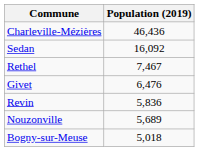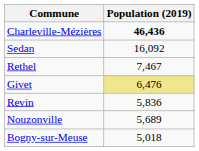(149, 31) normal -> (149, 31) bold
(149, 84) no background -> (149, 84) khaki background
